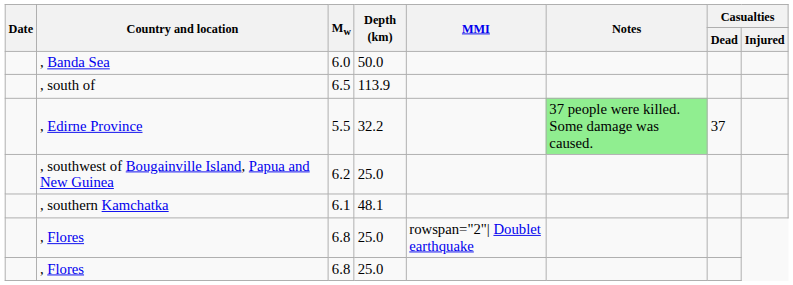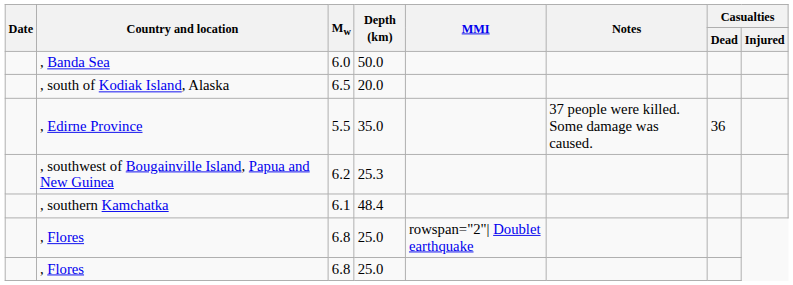+ row: (135, 86)
- row: (67, 86)
(371, 126) 32.2 -> (371, 126) 35.0
(615, 126) lightgreen background -> (615, 126) no background
(718, 126) 37 -> (718, 126) 36
(371, 174) 25.0 -> (371, 174) 25.3
(371, 205) 48.1 -> (371, 205) 48.4
